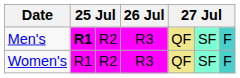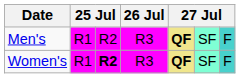(83, 38) bold -> (83, 38) normal
(181, 38) normal -> (181, 38) bold
(108, 61) normal -> (108, 61) bold
(181, 61) normal -> (181, 61) bold
